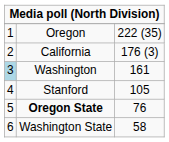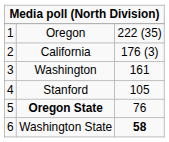(10, 71) lightblue background -> (10, 71) no background
(140, 127) normal -> (140, 127) bold
